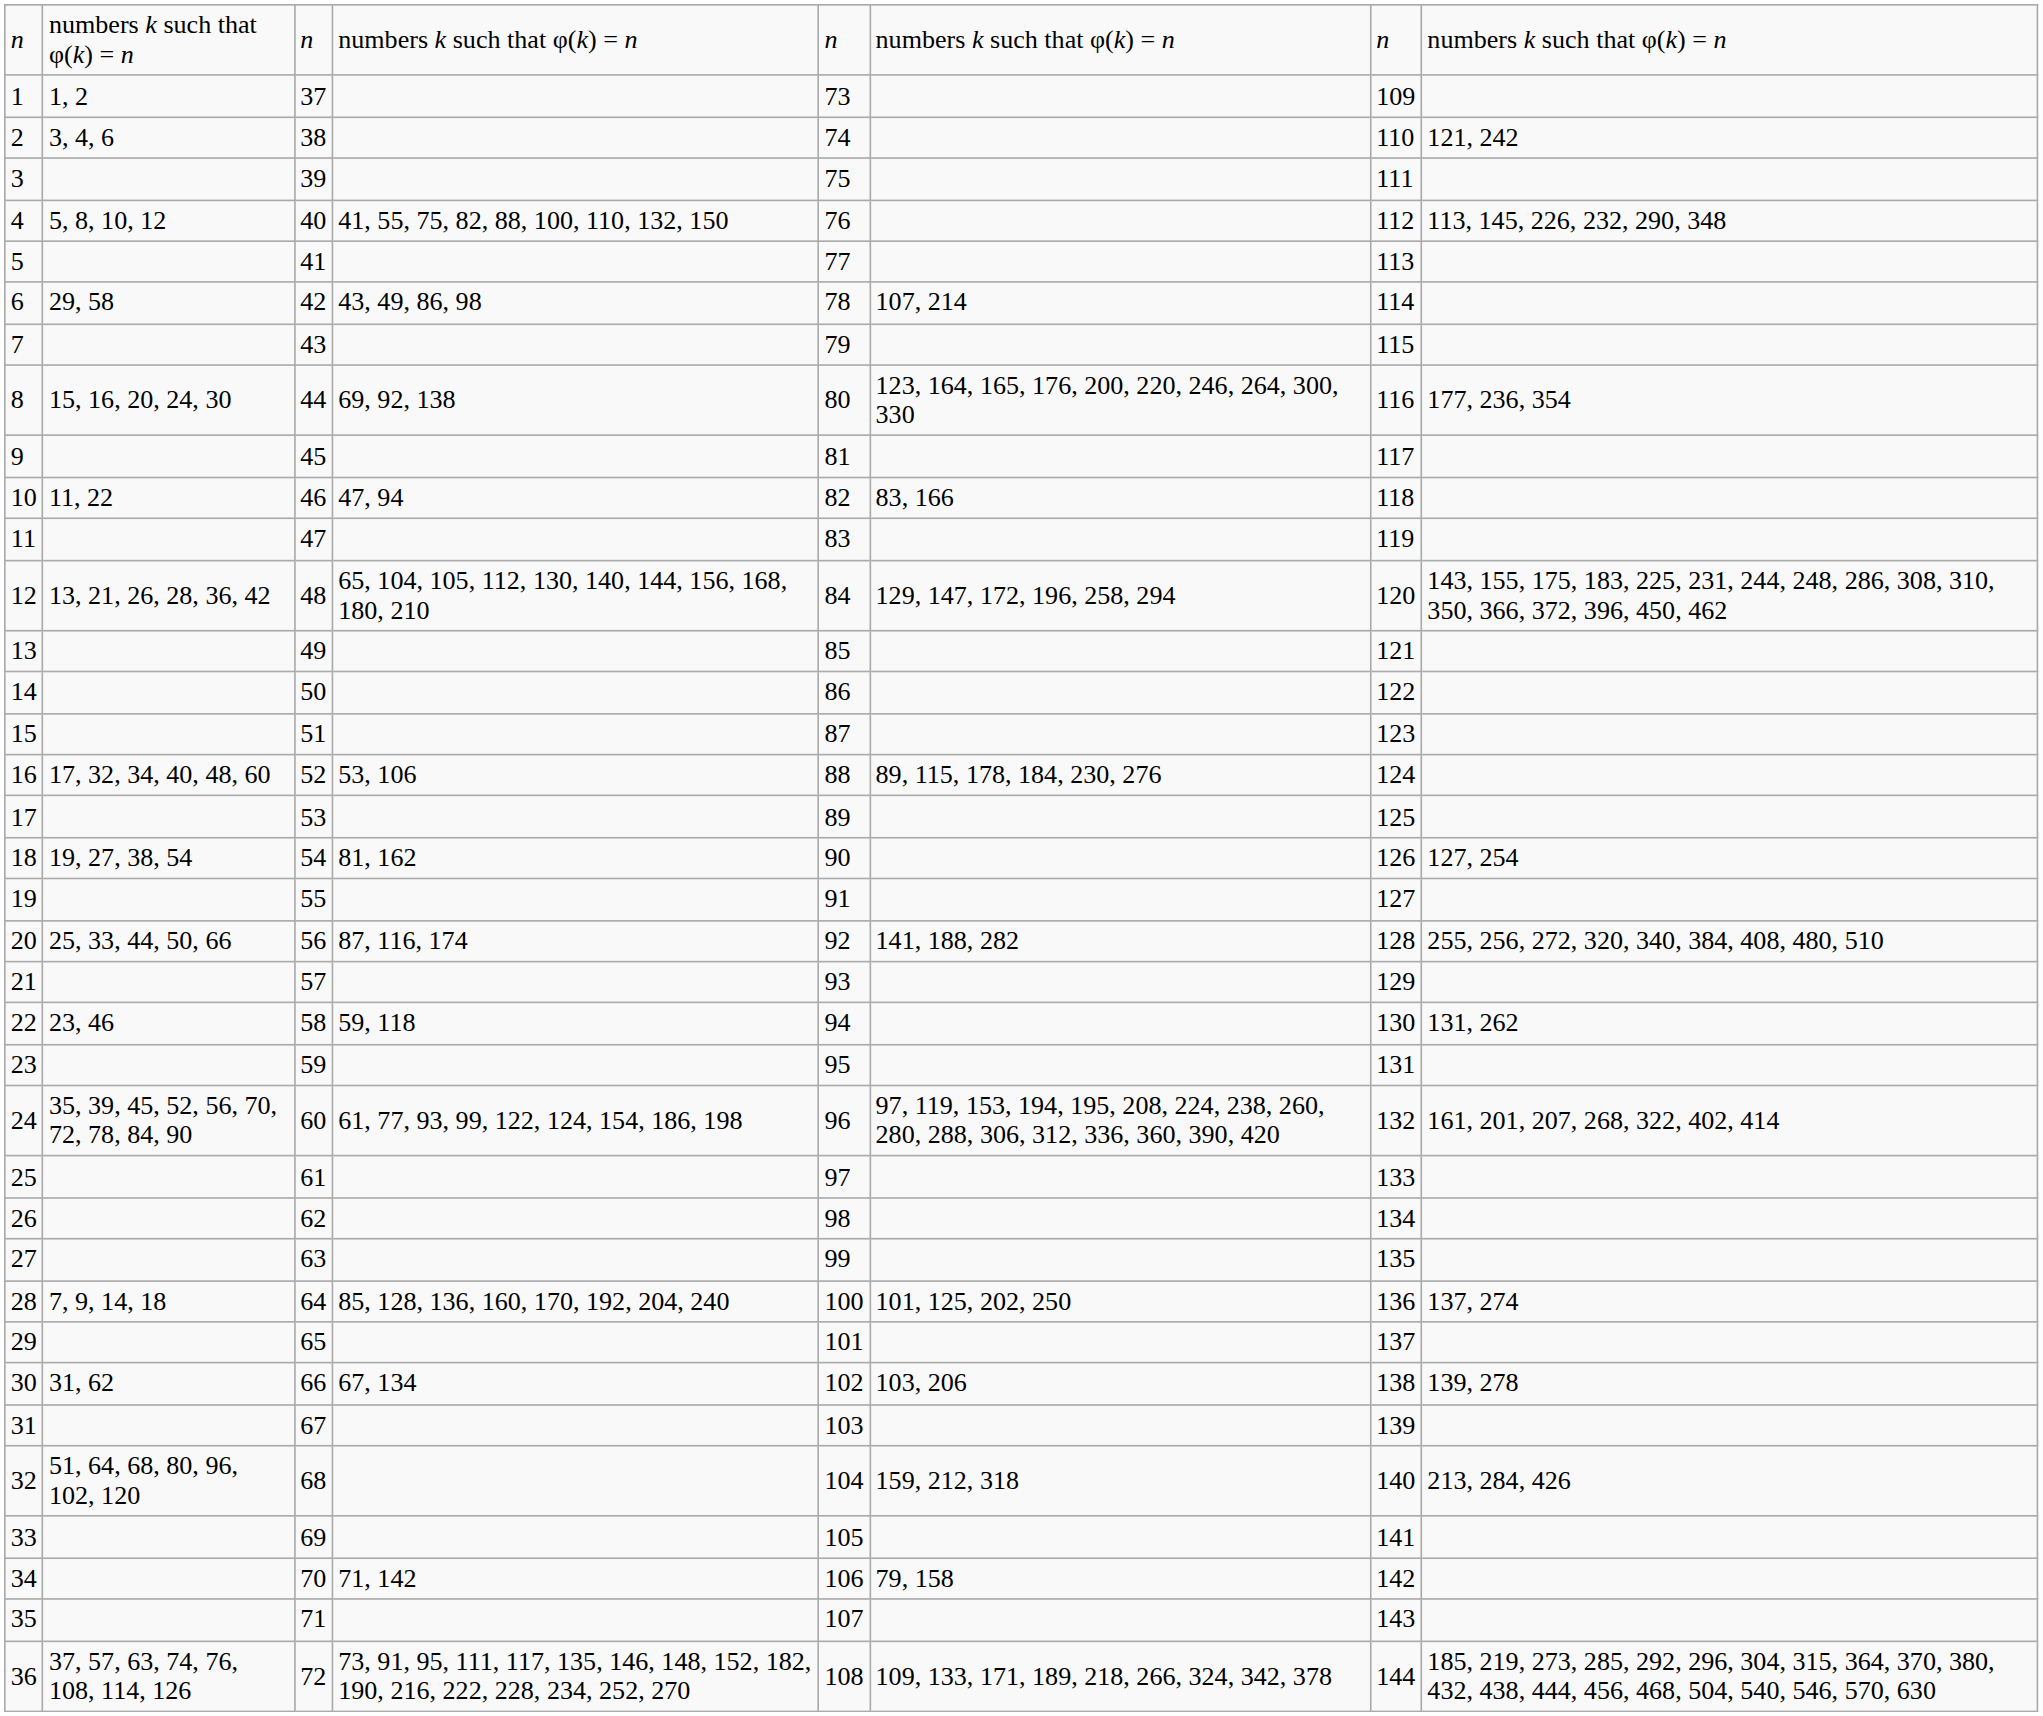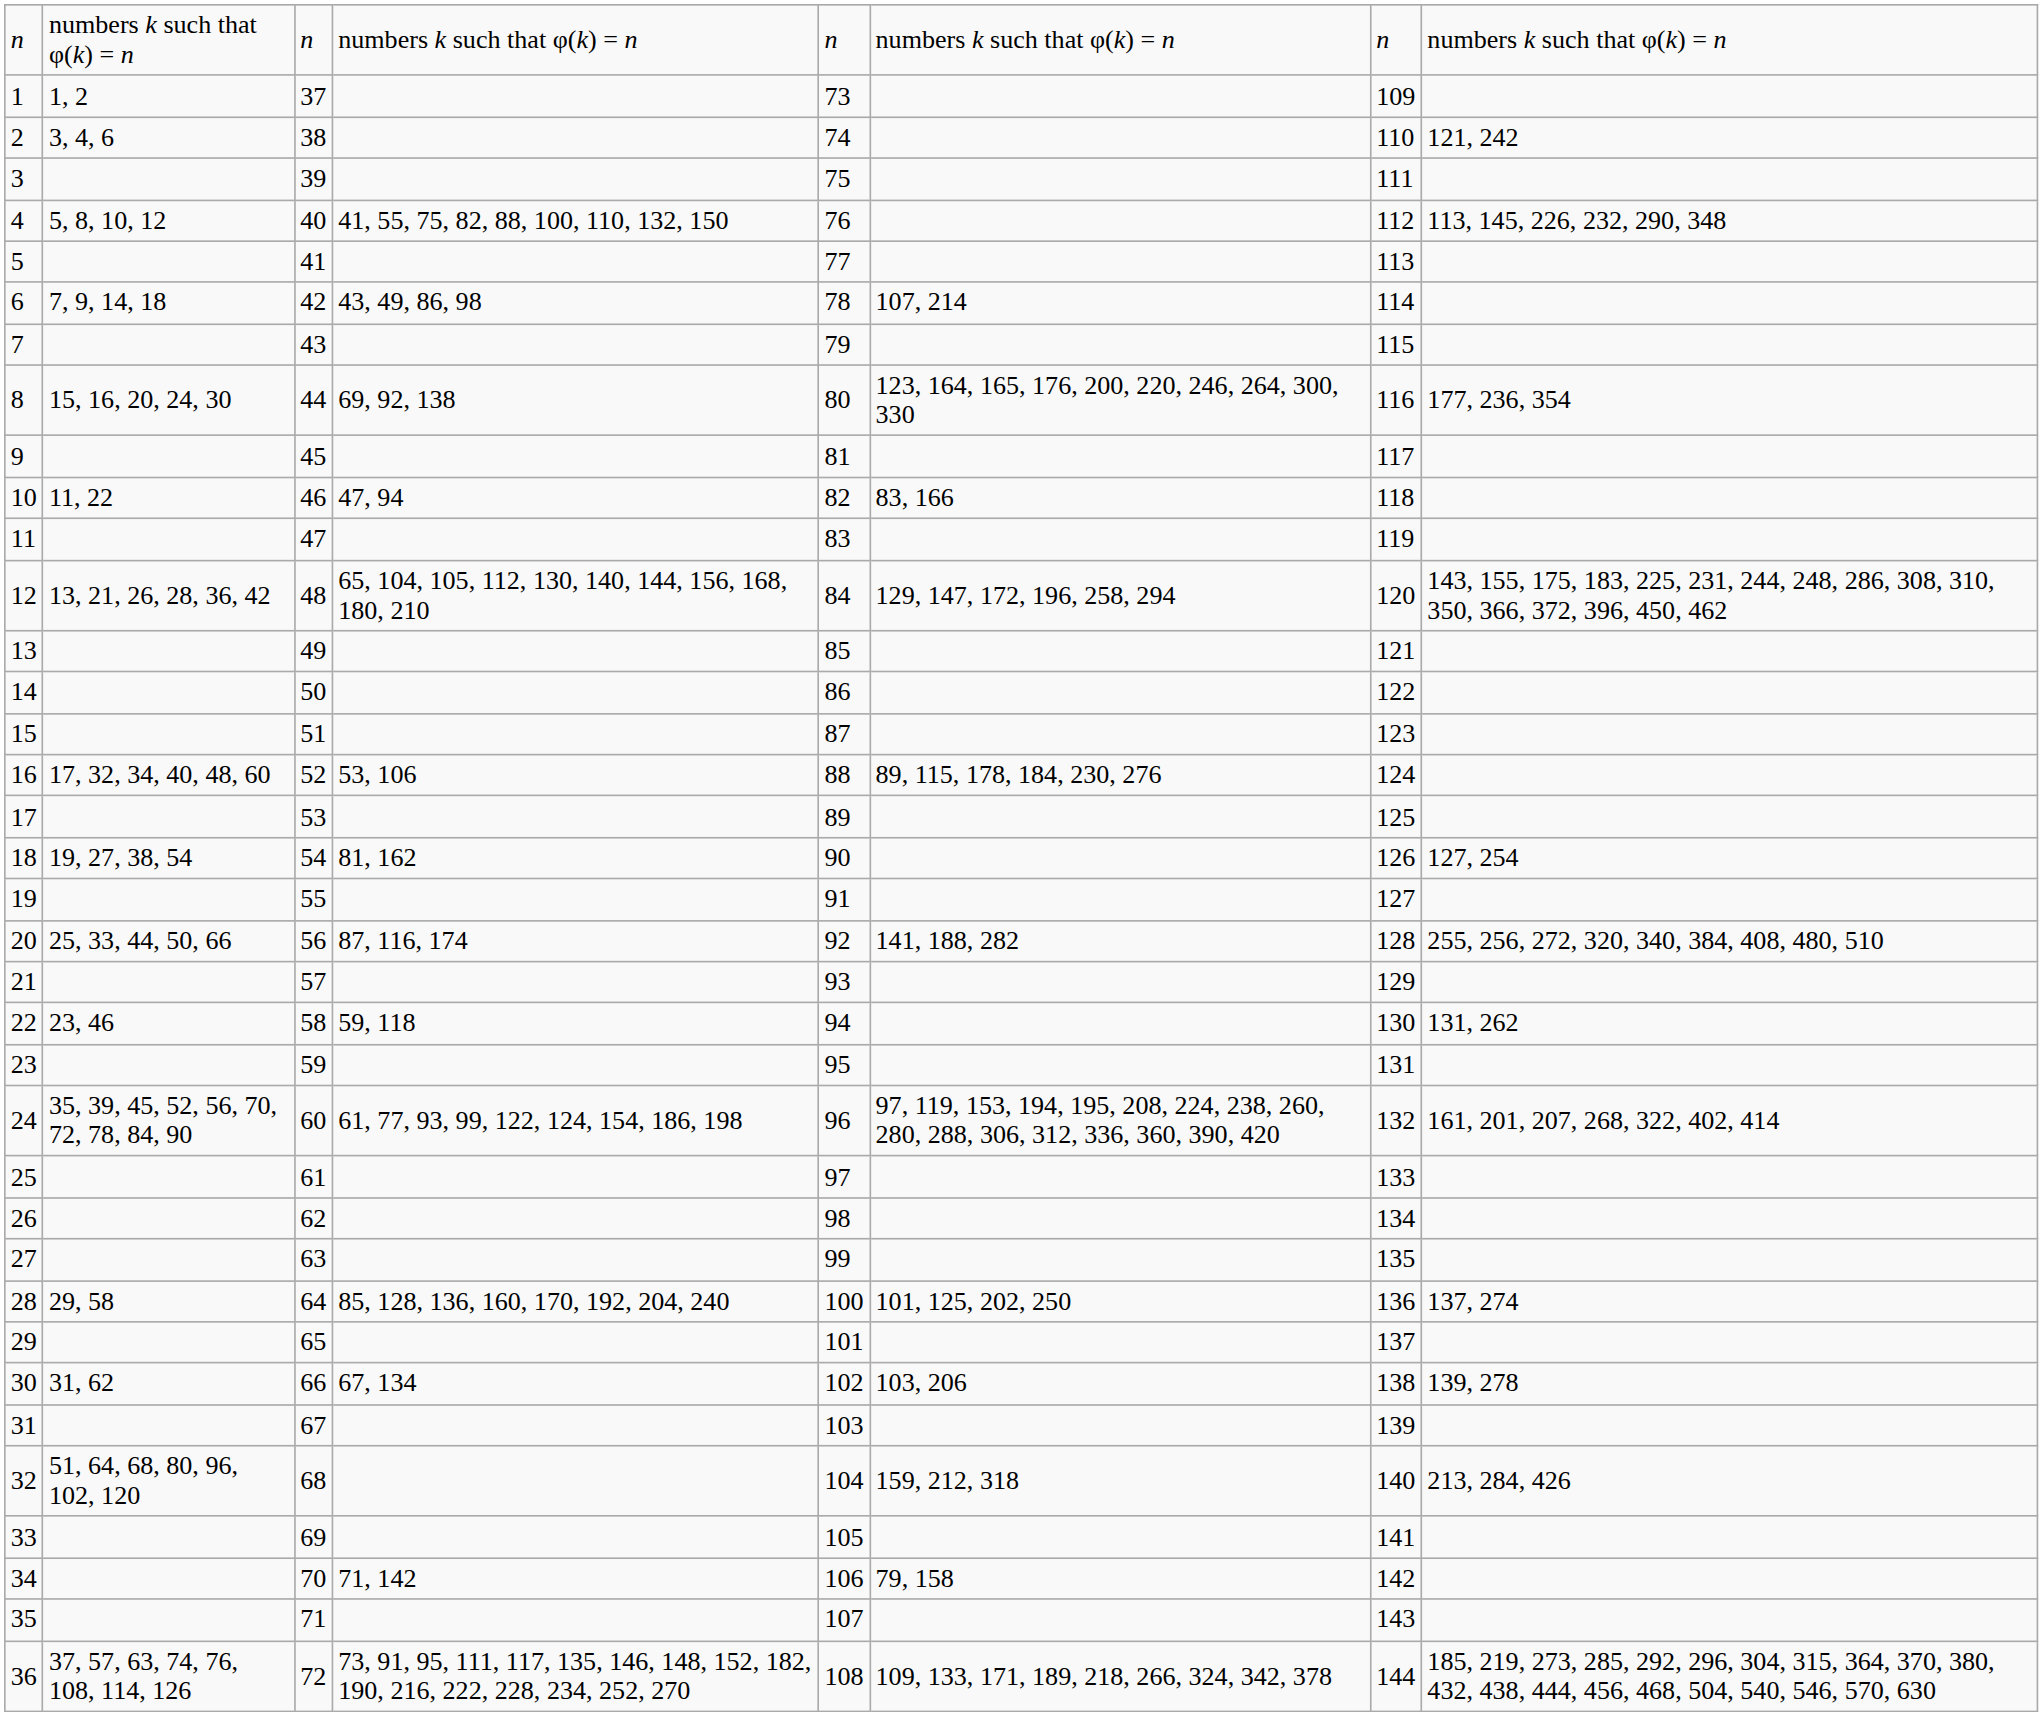(82, 302) 29, 58 -> (108, 302) 7, 9, 14, 18
(108, 1300) 7, 9, 14, 18 -> (82, 1300) 29, 58
